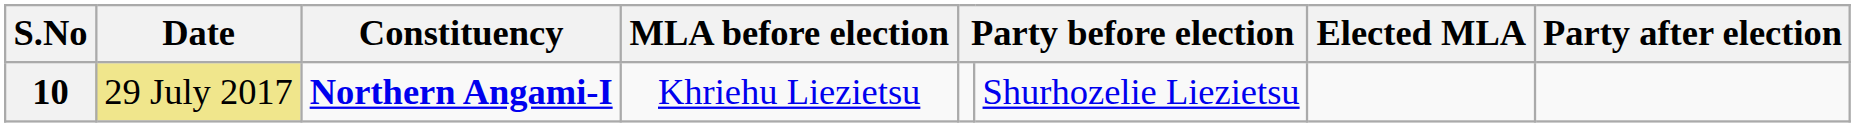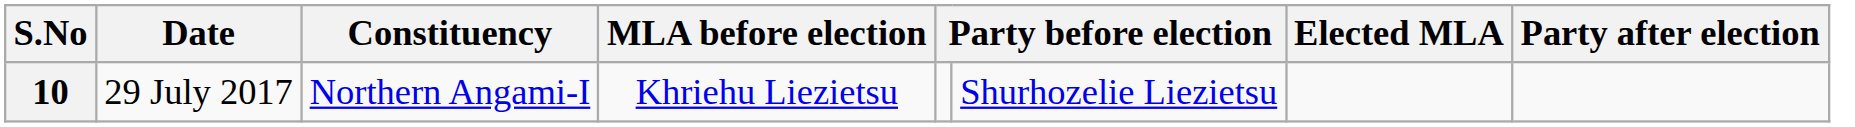(199, 91) khaki background -> (199, 91) no background
(461, 91) bold -> (450, 91) normal
